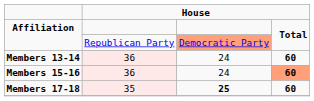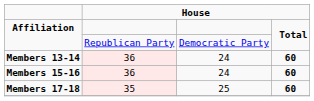(224, 42) lightsalmon background -> (224, 42) no background
(290, 73) lightsalmon background -> (290, 73) no background
(224, 88) bold -> (224, 88) normal
